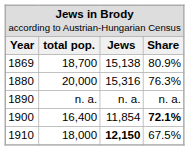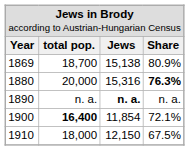(165, 81) normal -> (165, 81) bold
(129, 99) normal -> (129, 99) bold
(80, 117) normal -> (80, 117) bold
(165, 117) bold -> (165, 117) normal
(123, 135) bold -> (123, 135) normal
